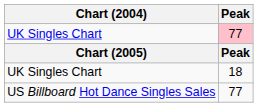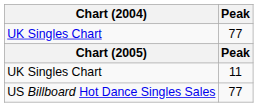(235, 33) pink background -> (235, 33) no background
(235, 72) 18 -> (235, 72) 11
